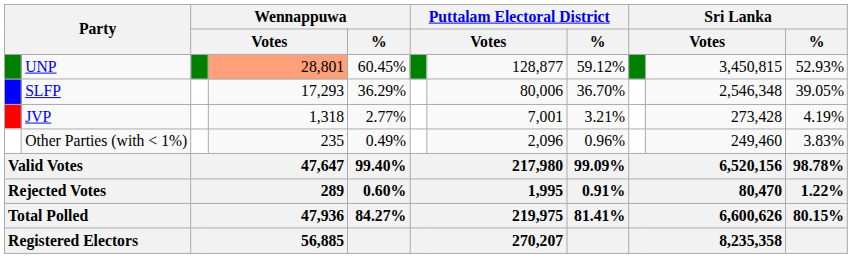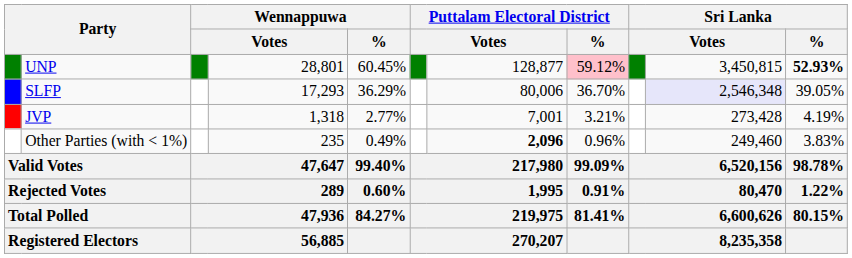(323, 66) lightsalmon background -> (323, 66) no background
(601, 66) no background -> (601, 66) pink background
(820, 66) normal -> (819, 66) bold
(751, 91) no background -> (751, 91) lavender background
(545, 141) normal -> (545, 141) bold
